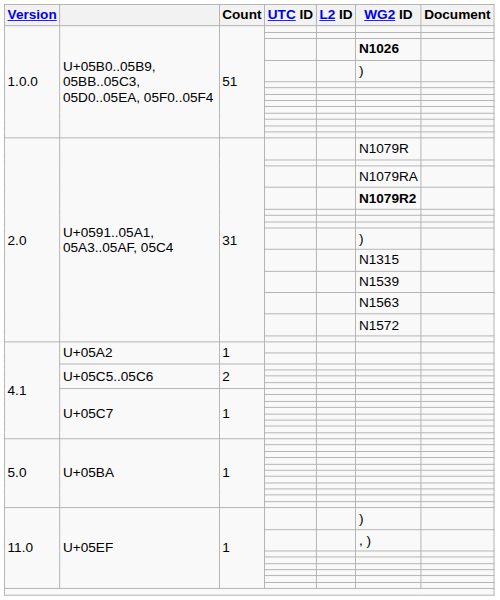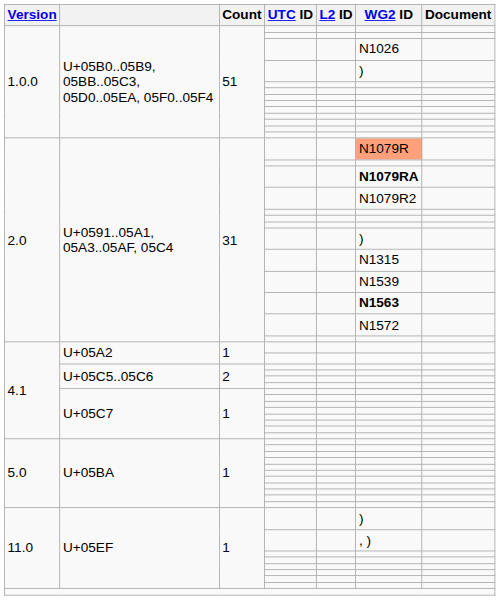(379, 49) bold -> (379, 49) normal
(384, 148) no background -> (384, 148) lightsalmon background
(388, 176) normal -> (389, 176) bold
(388, 198) bold -> (388, 198) normal
(379, 303) normal -> (379, 303) bold
